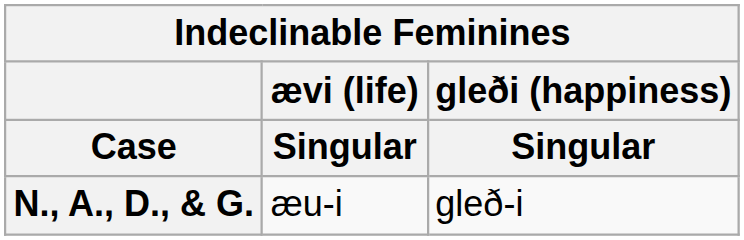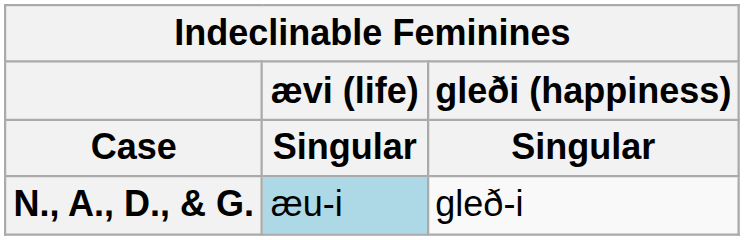(307, 204) no background -> (307, 204) lightblue background
